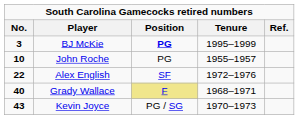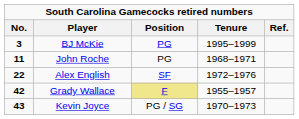(165, 43) bold -> (165, 43) normal
(19, 59) 10 -> (19, 59) 11
(231, 59) 1955–1957 -> (231, 59) 1968–1971
(19, 91) 40 -> (19, 91) 42
(231, 91) 1968–1971 -> (231, 91) 1955–1957
